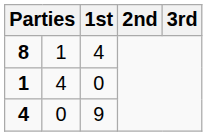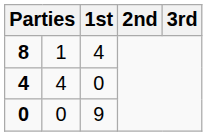(23, 83) 1 -> (23, 83) 4
(23, 114) 4 -> (23, 114) 0
